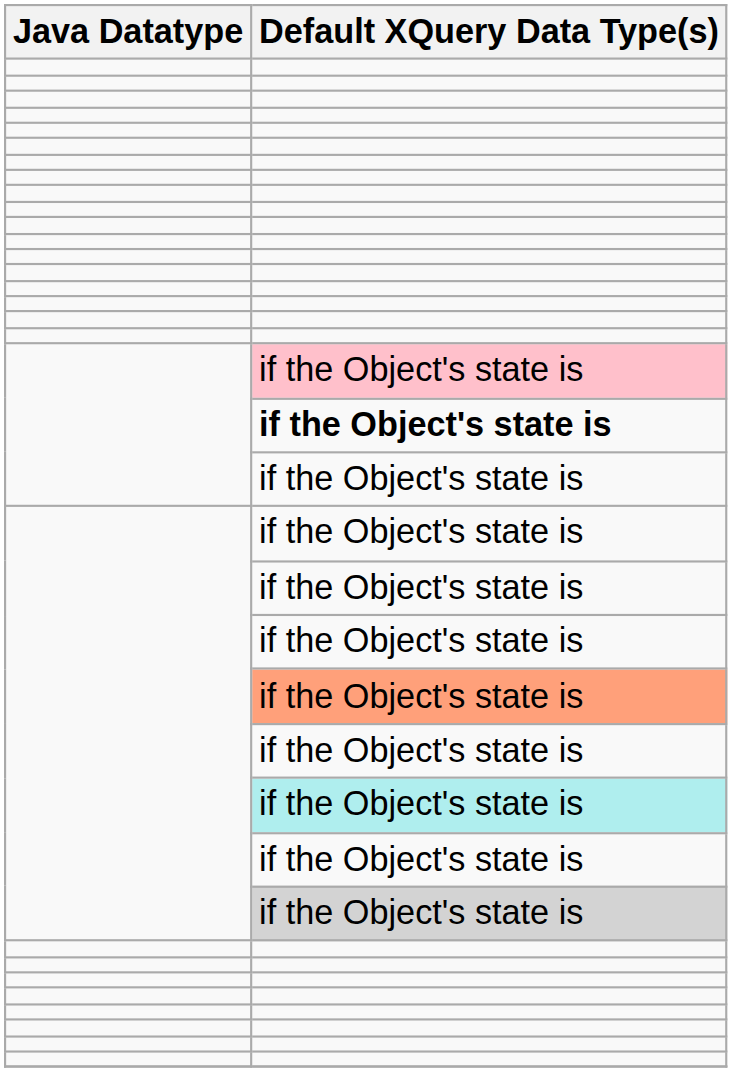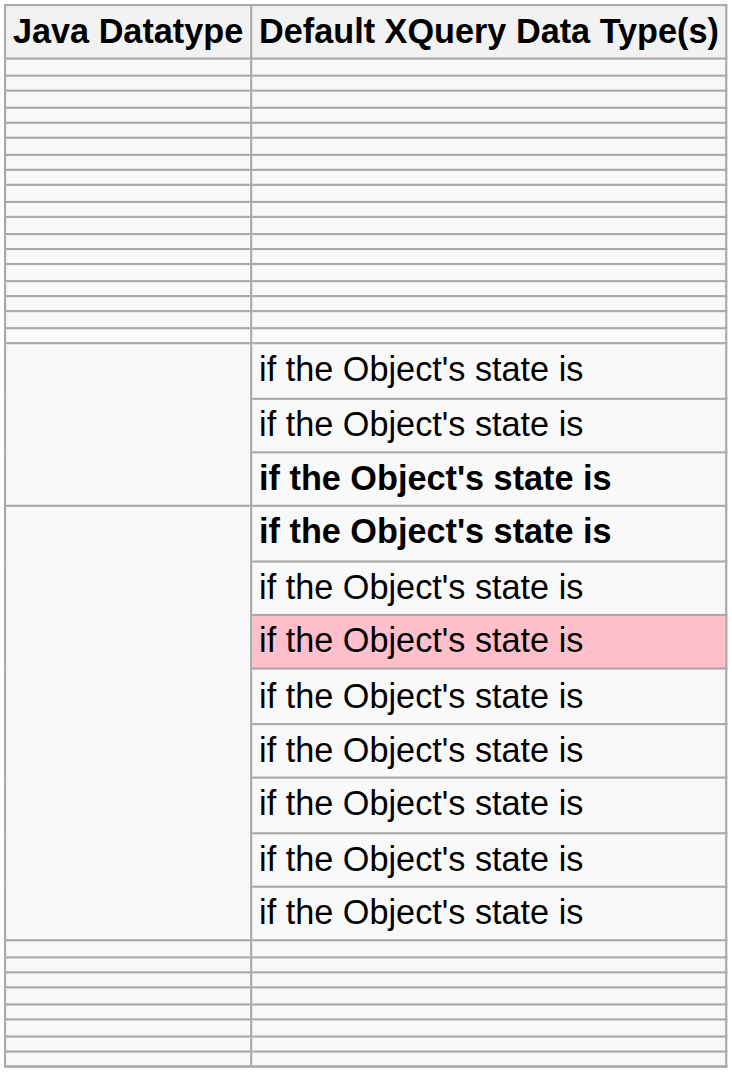(421, 370) pink background -> (421, 370) no background
(435, 424) bold -> (421, 424) normal
(421, 478) normal -> (435, 478) bold
(421, 532) normal -> (435, 532) bold
(421, 641) no background -> (421, 641) pink background
(421, 695) lightsalmon background -> (421, 695) no background
(421, 804) paleturquoise background -> (421, 804) no background
(421, 913) lightgrey background -> (421, 913) no background
